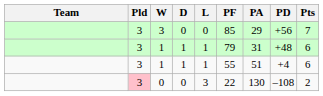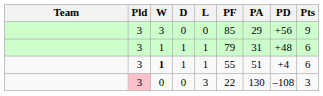(308, 30) 7 -> (308, 30) 9
(161, 64) normal -> (161, 64) bold
(308, 82) 2 -> (308, 82) 3
